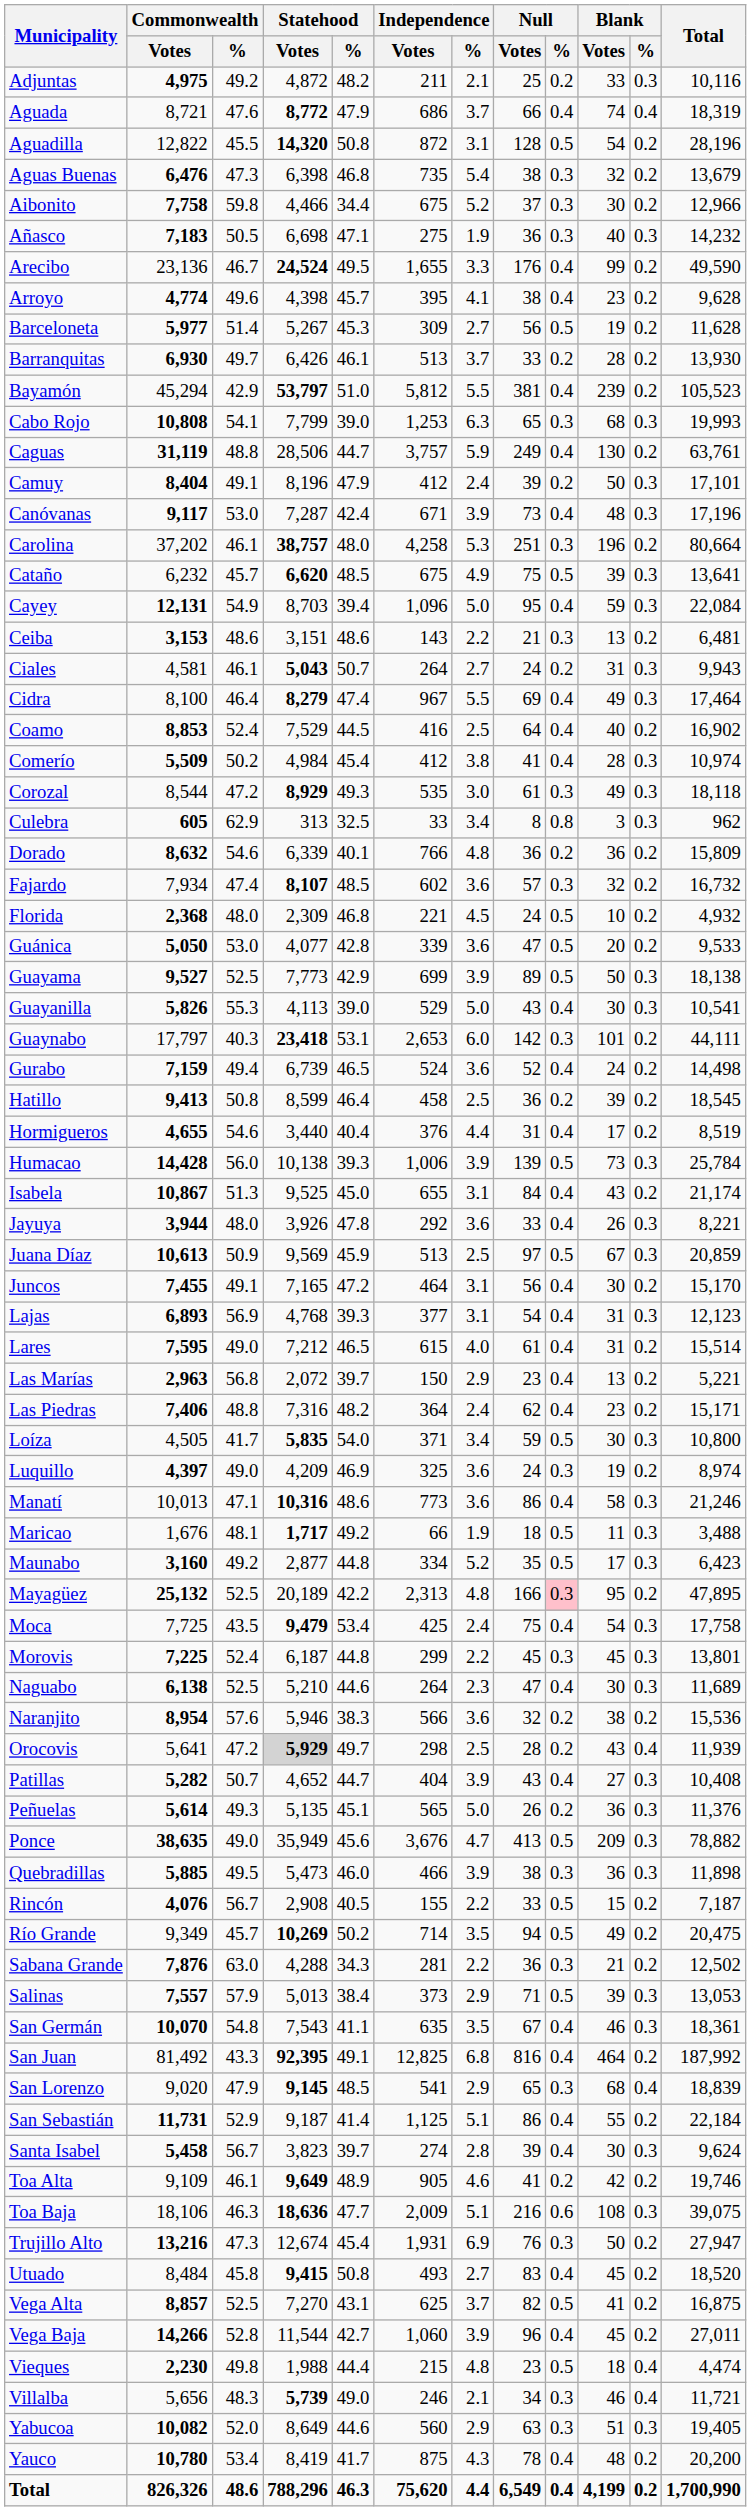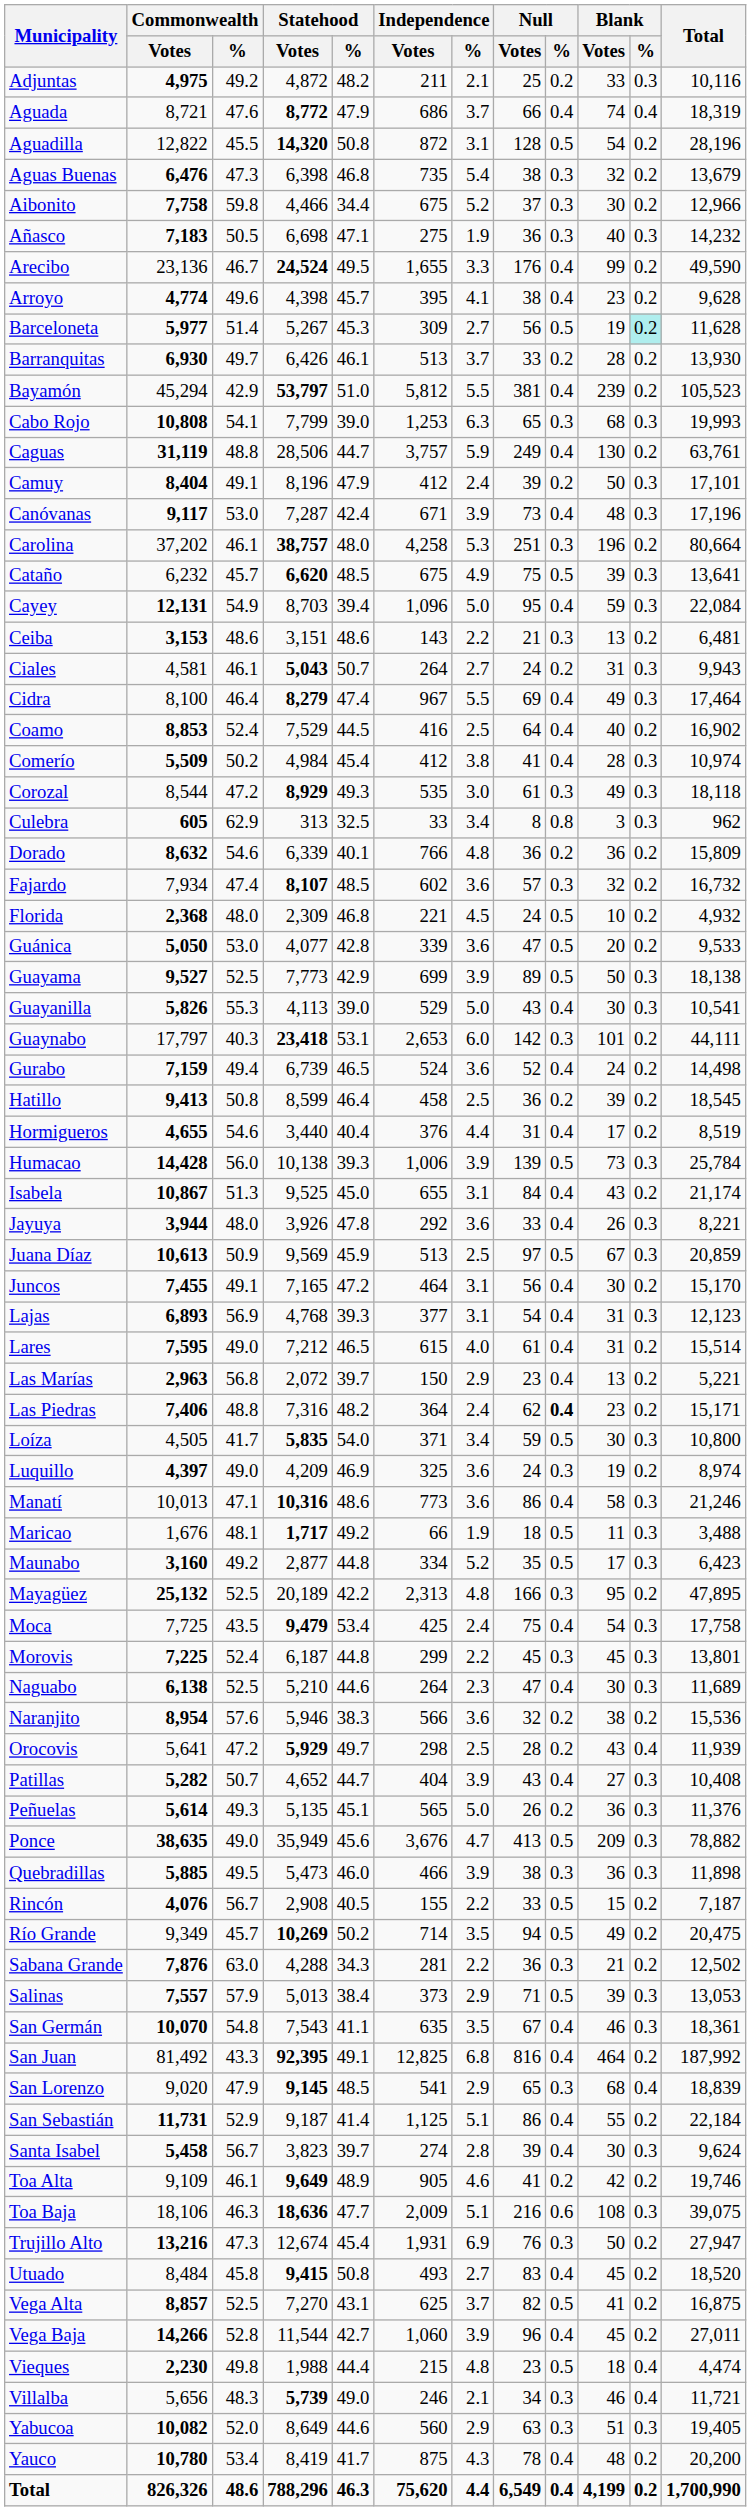(646, 329) no background -> (646, 329) paleturquoise background
(562, 1409) normal -> (562, 1409) bold
(562, 1594) pink background -> (562, 1594) no background
(307, 1749) lightgrey background -> (307, 1749) no background
